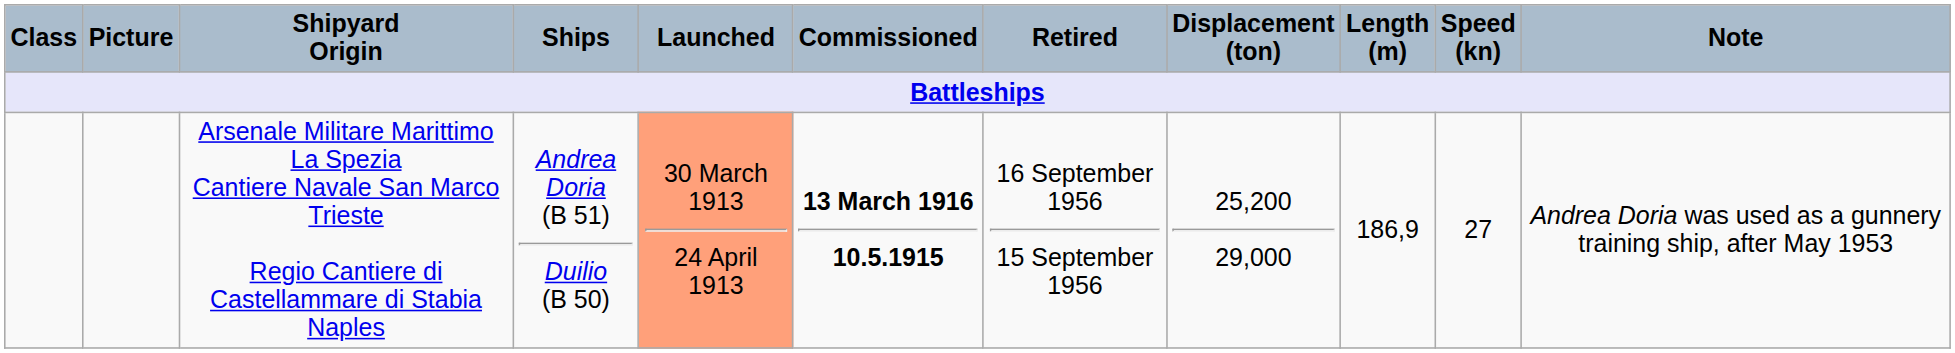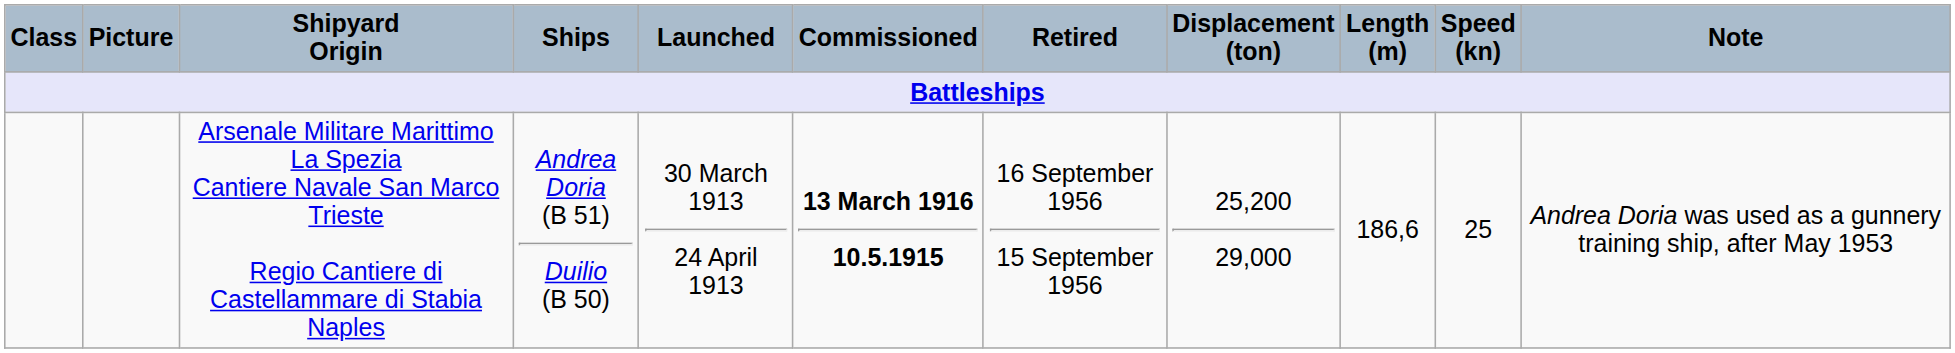(716, 229) lightsalmon background -> (716, 229) no background
(1388, 229) 186,9 -> (1388, 229) 186,6
(1478, 229) 27 -> (1478, 229) 25
